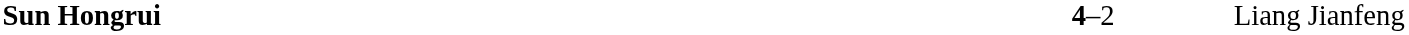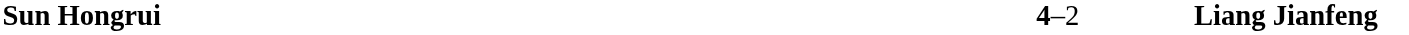(1319, 15) normal -> (1286, 15) bold
